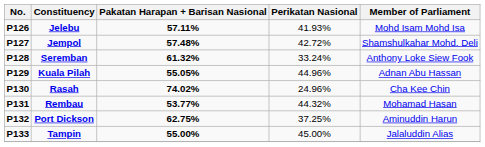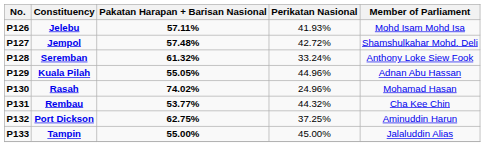(420, 89) Cha Kee Chin -> (420, 89) Mohamad Hasan
(420, 104) Mohamad Hasan -> (420, 104) Cha Kee Chin
